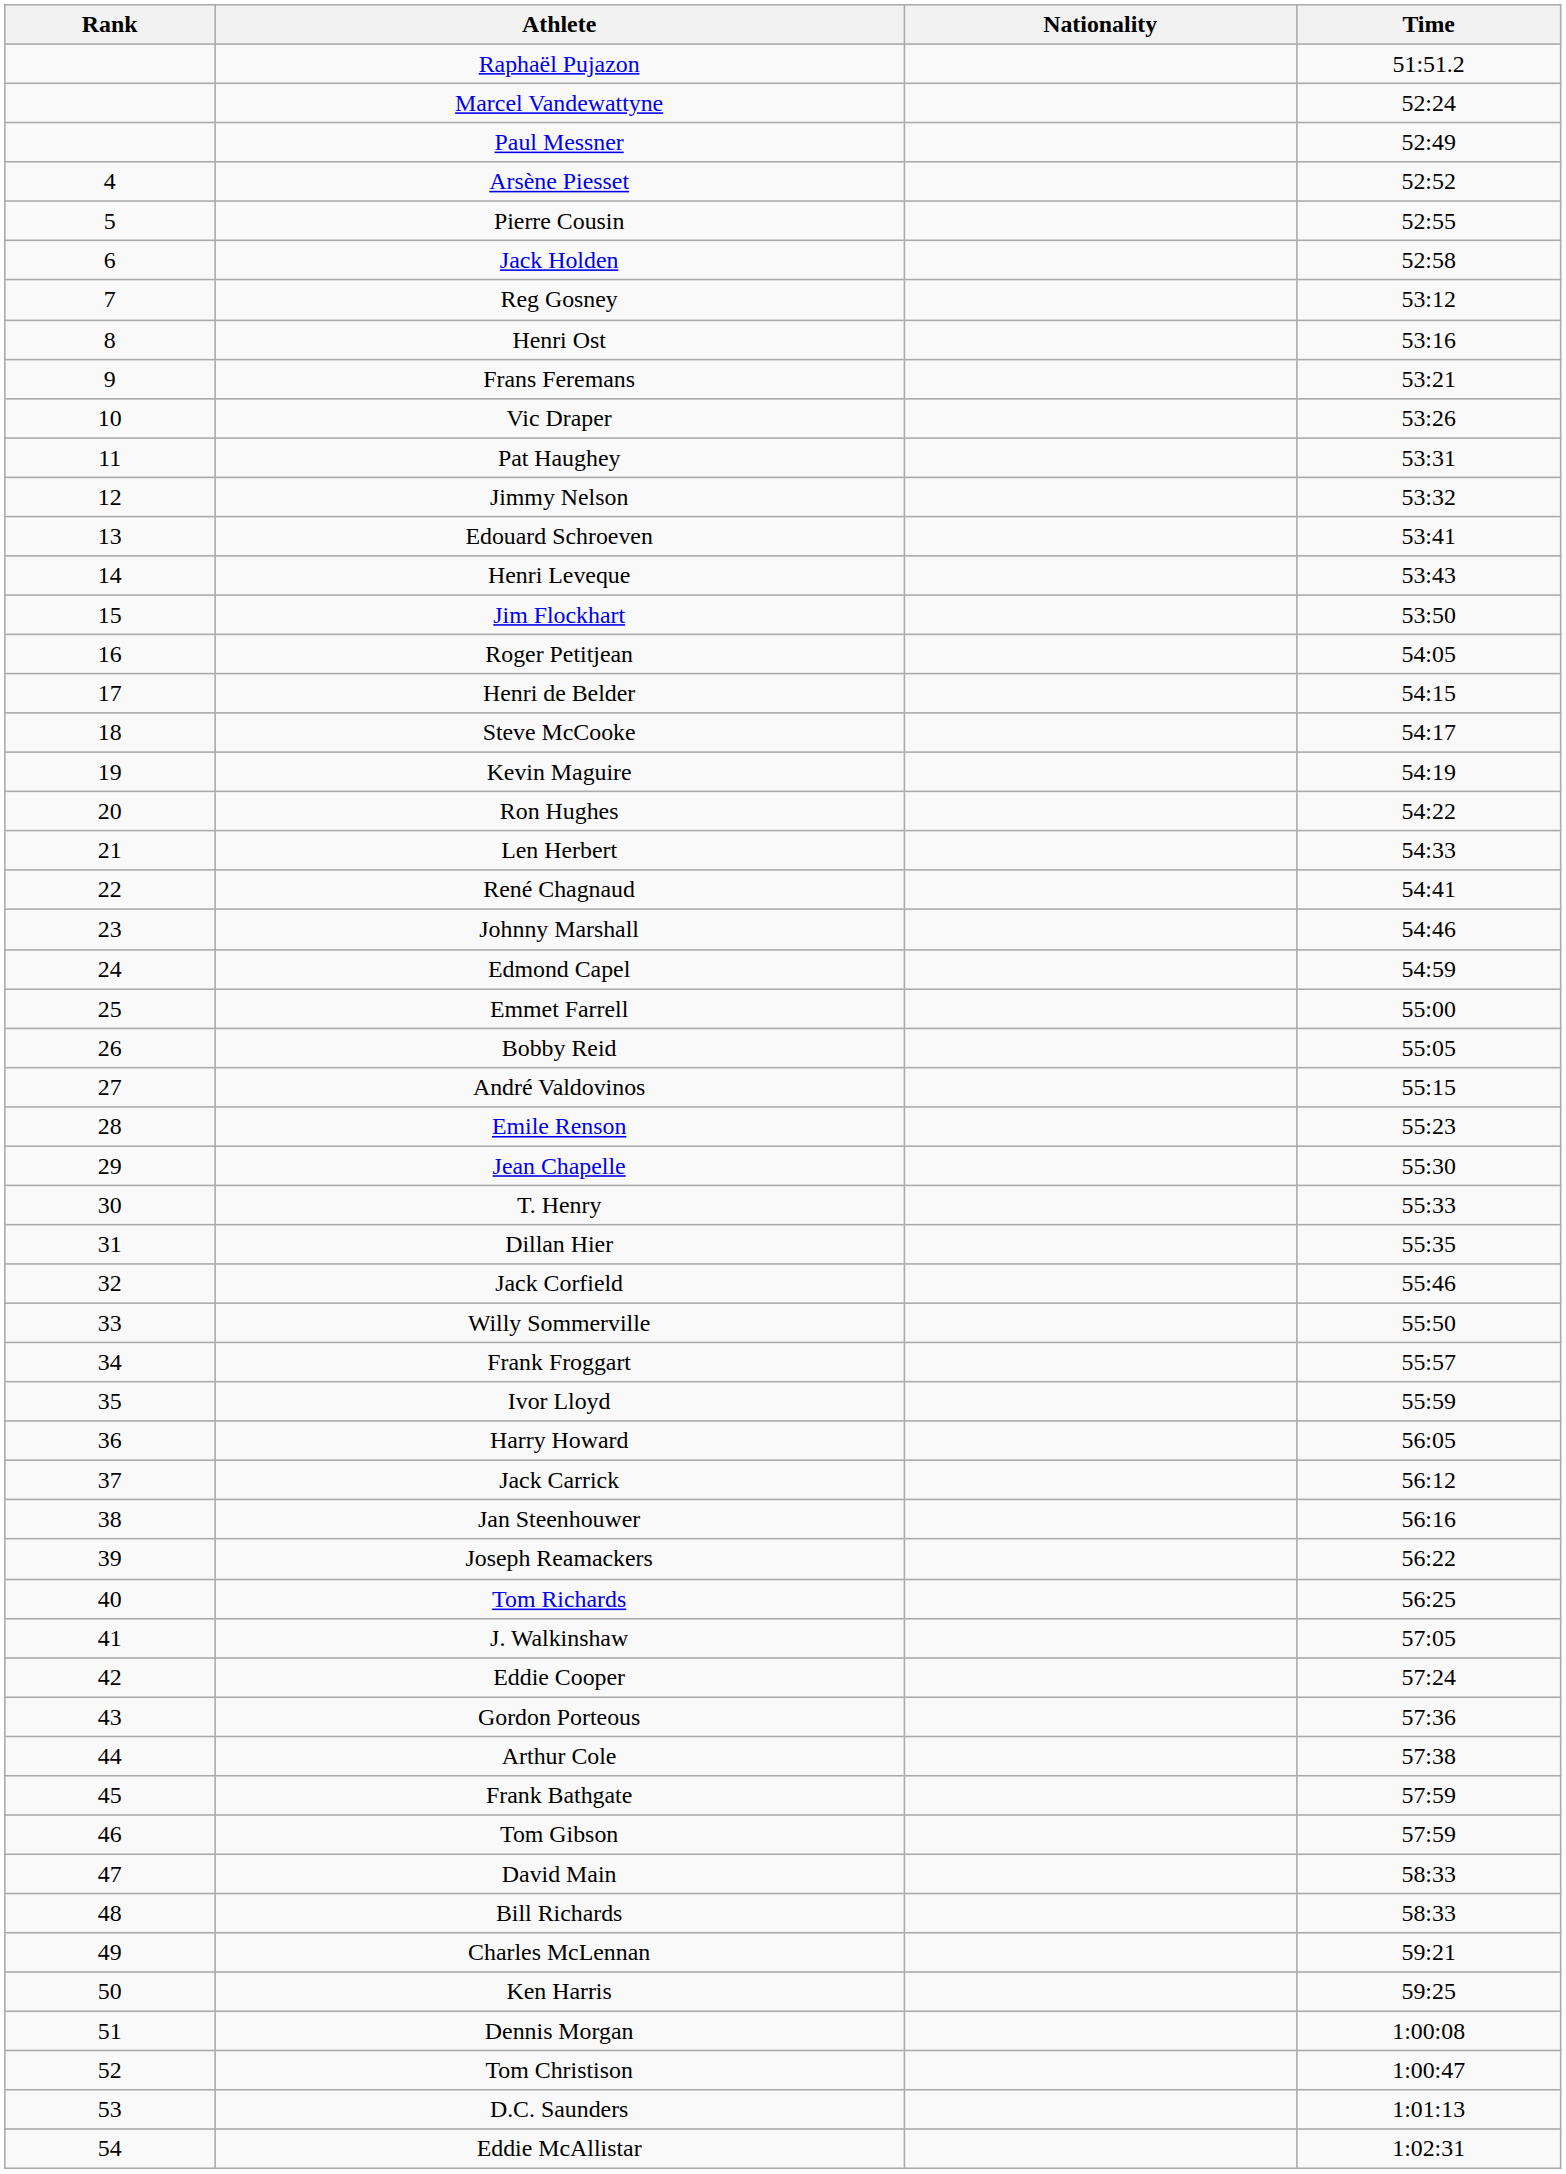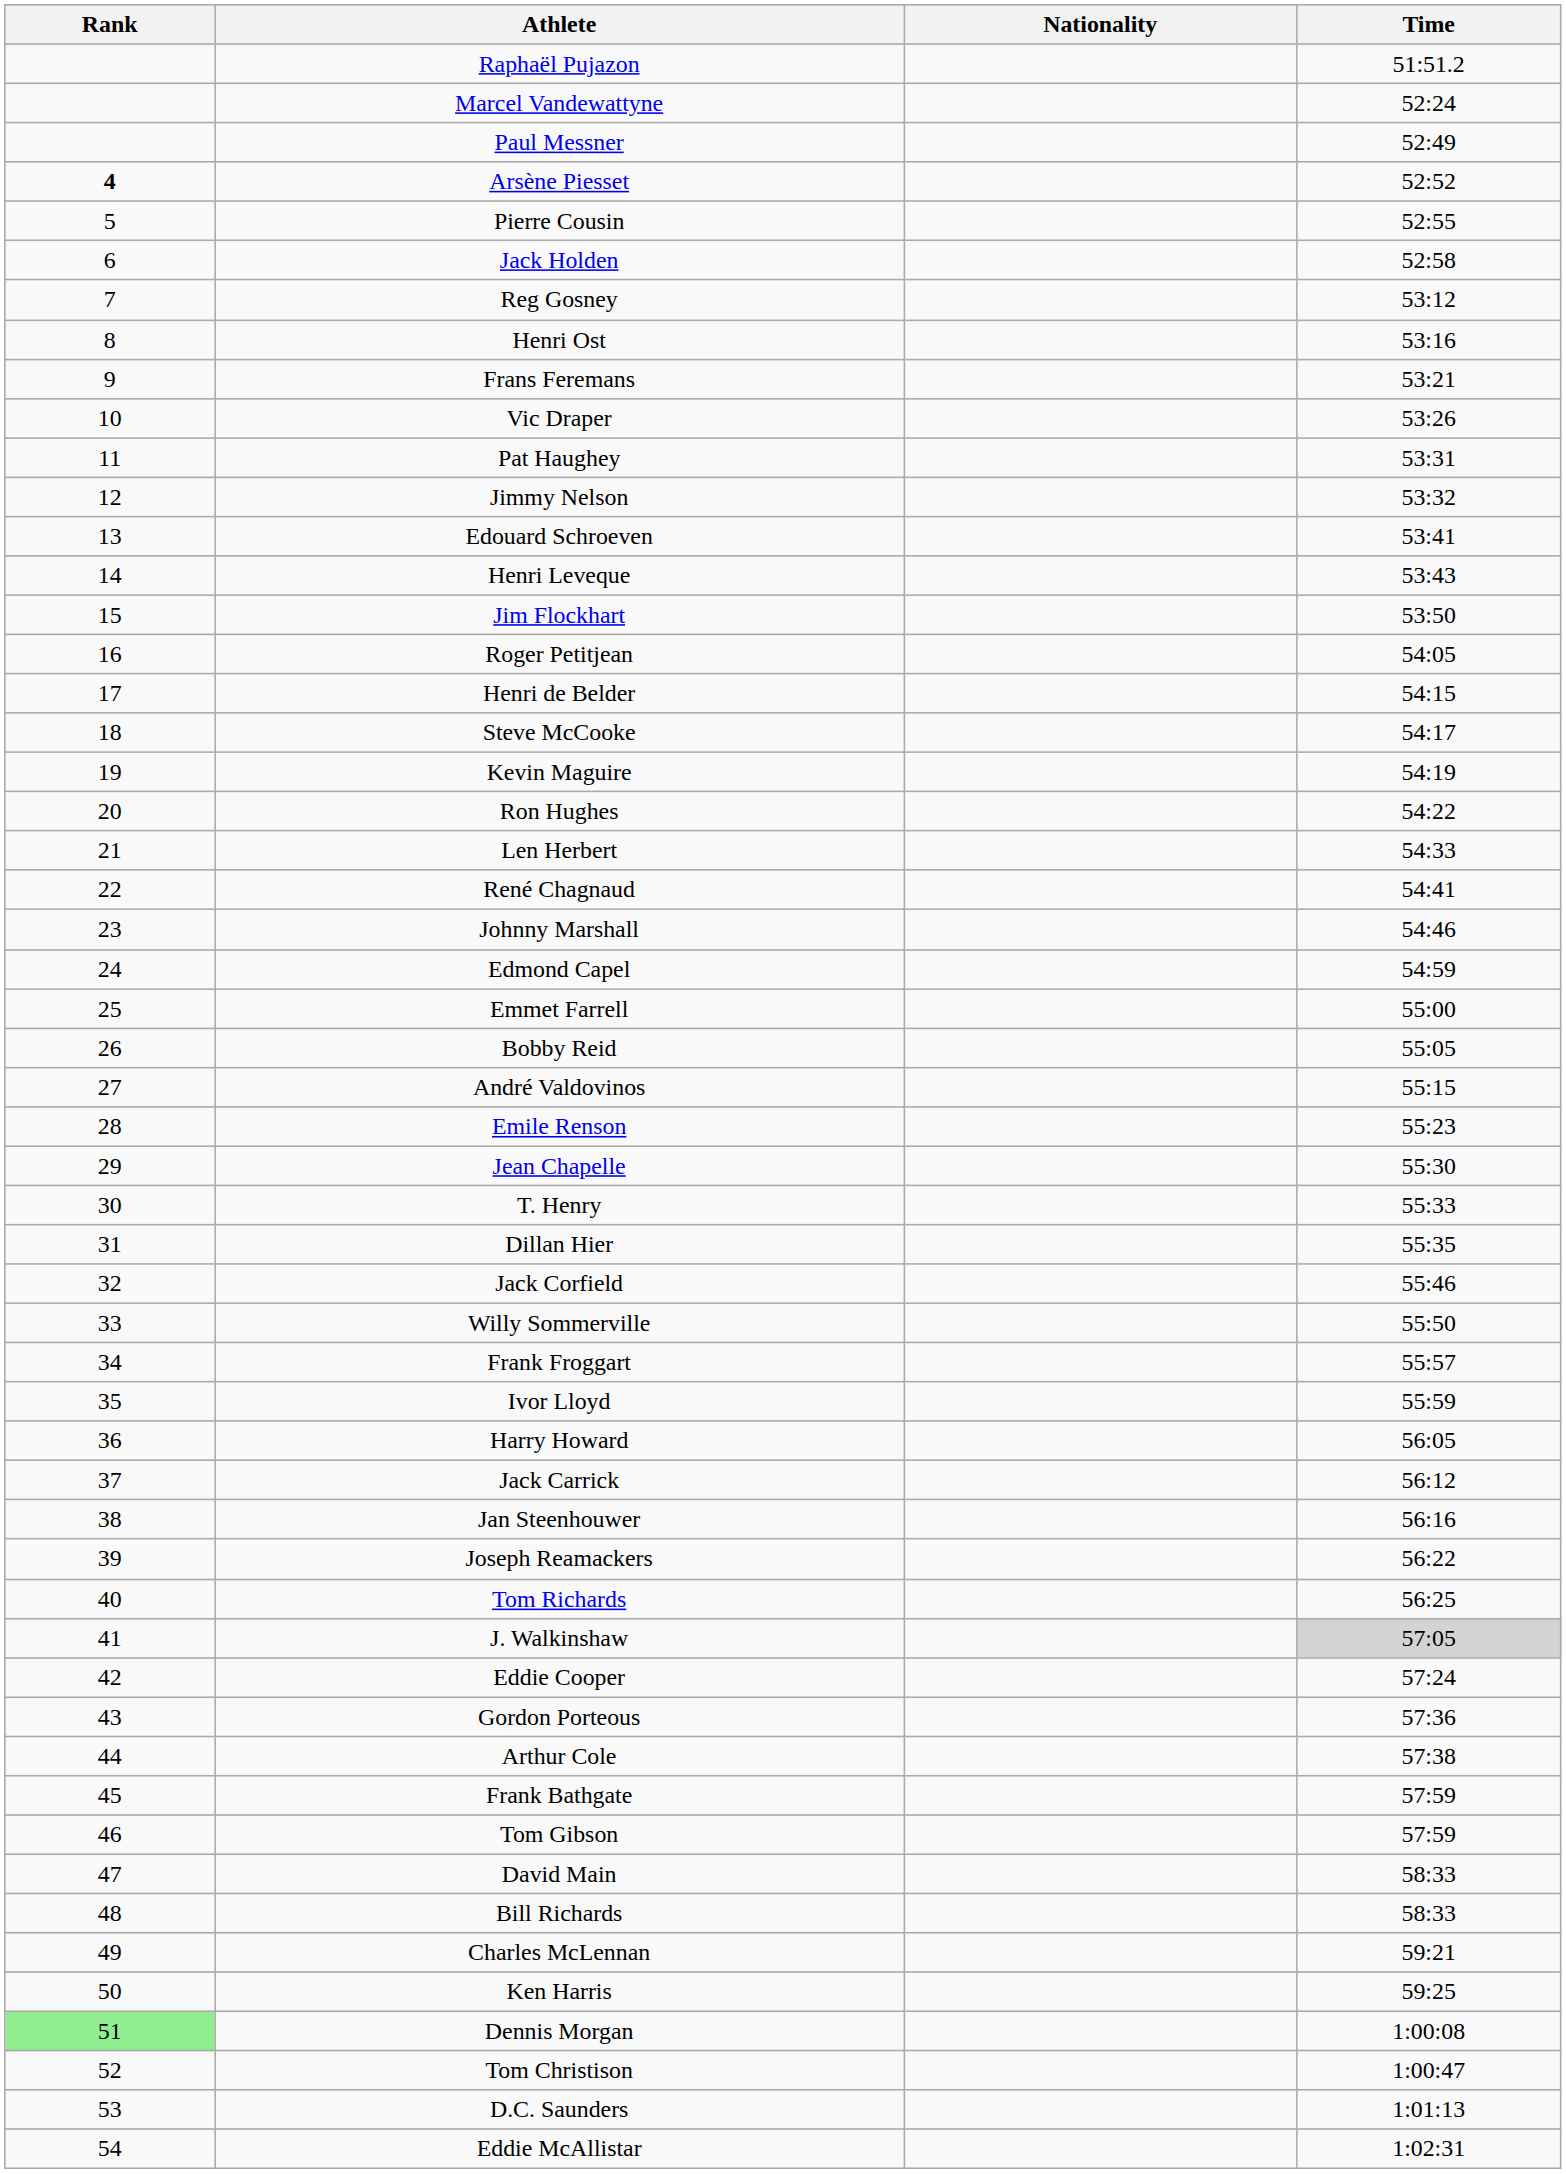(110, 181) normal -> (110, 181) bold
(1429, 1637) no background -> (1429, 1637) lightgrey background
(110, 2031) no background -> (110, 2031) lightgreen background
